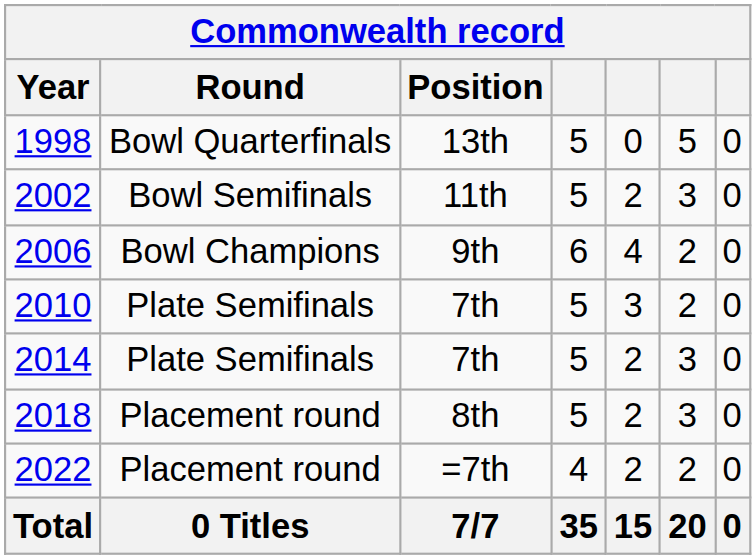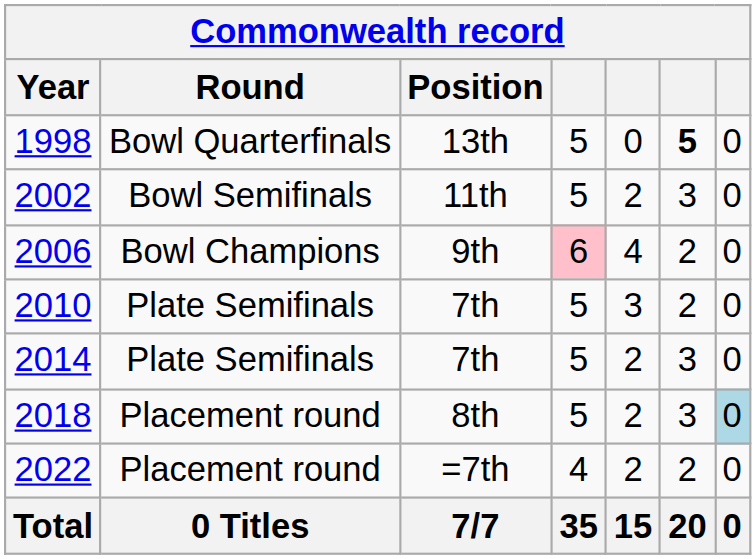(687, 141) normal -> (687, 141) bold
(579, 251) no background -> (579, 251) pink background
(732, 415) no background -> (732, 415) lightblue background
